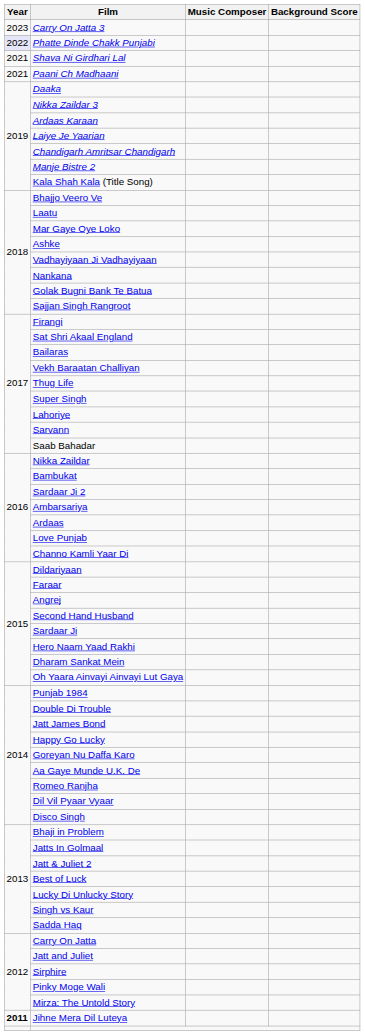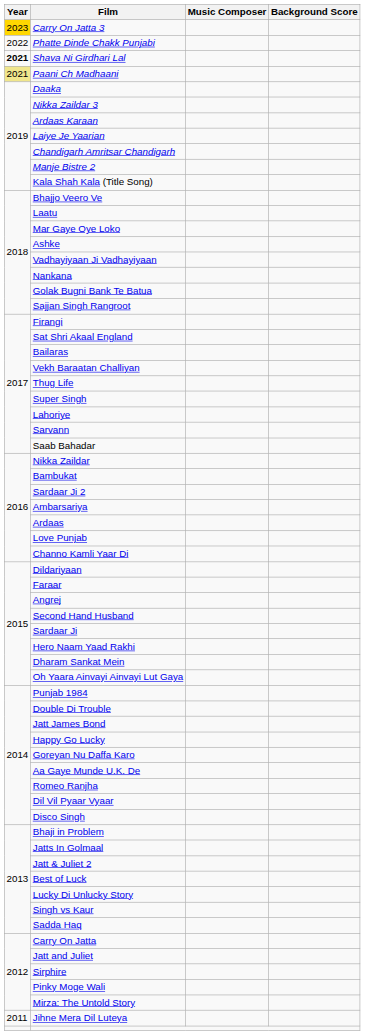(17, 27) no background -> (17, 27) gold background
(17, 43) lavender background -> (17, 43) no background
(17, 58) normal -> (17, 58) bold
(17, 74) no background -> (17, 74) khaki background
(17, 1018) bold -> (17, 1018) normal
